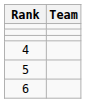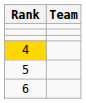(25, 50) no background -> (25, 50) gold background
